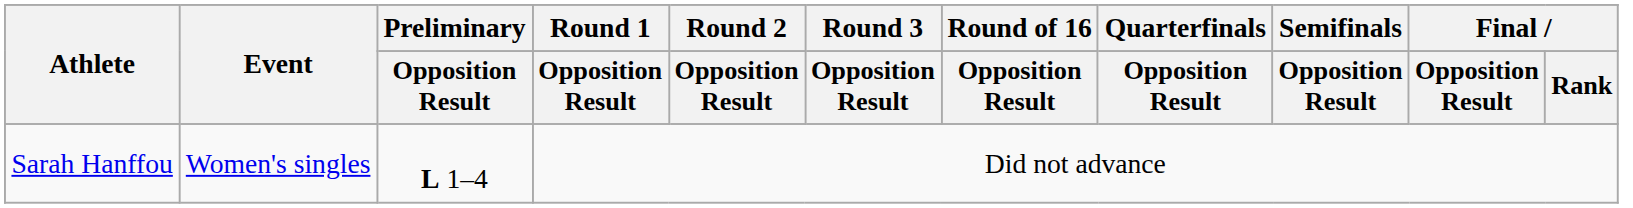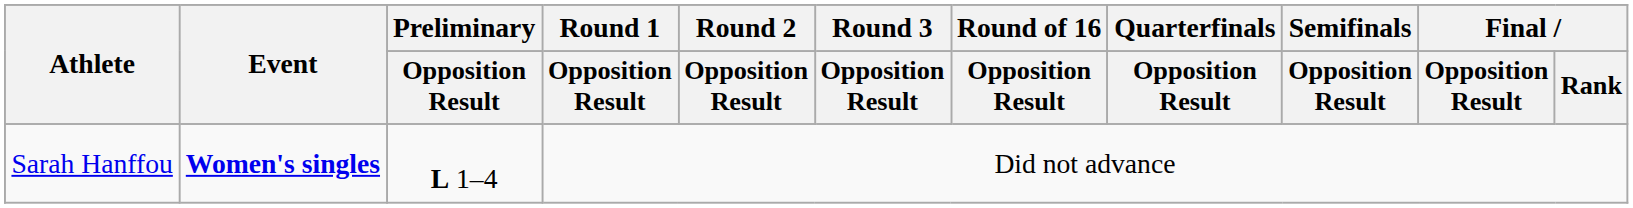(278, 163) normal -> (283, 163) bold
